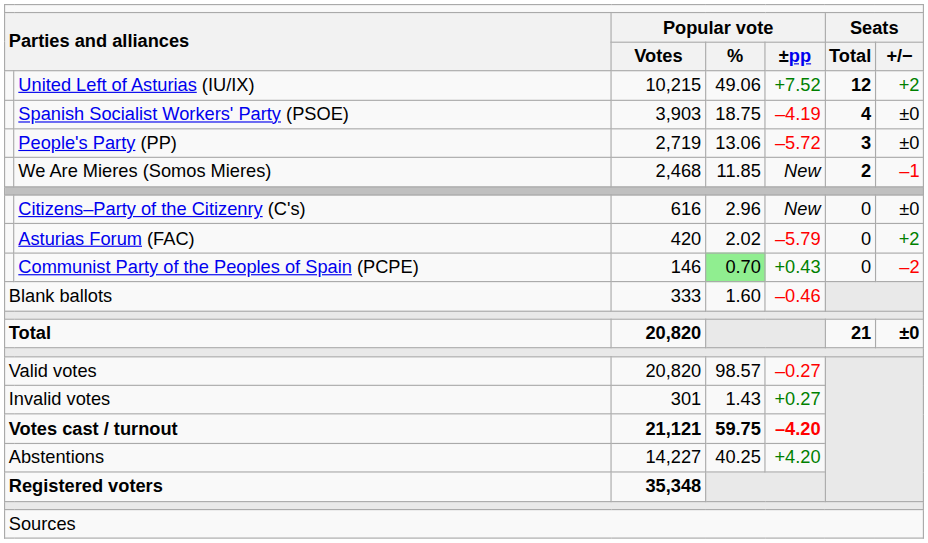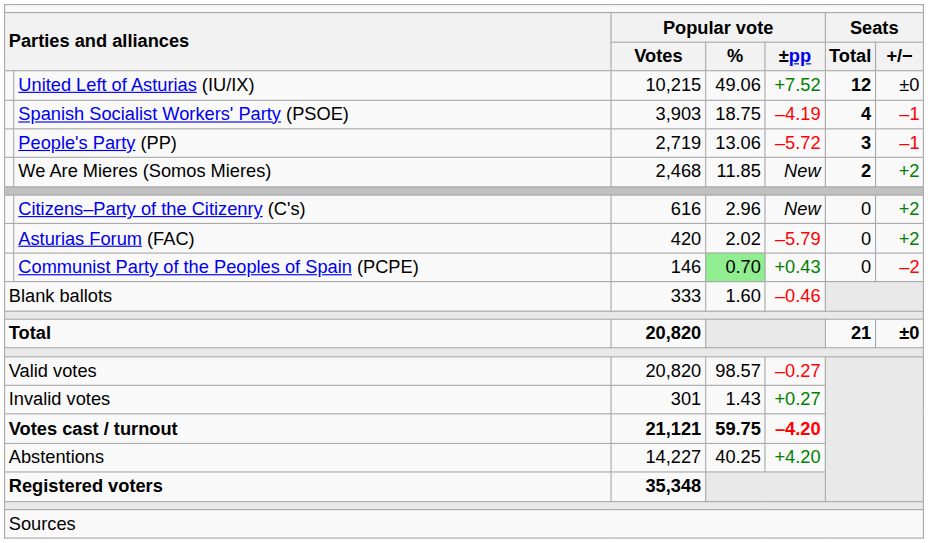(909, 85) +2 -> (909, 85) ±0
(909, 114) ±0 -> (909, 114) –1
(909, 143) ±0 -> (909, 143) –1
(909, 172) –1 -> (909, 172) +2
(909, 209) ±0 -> (909, 209) +2
